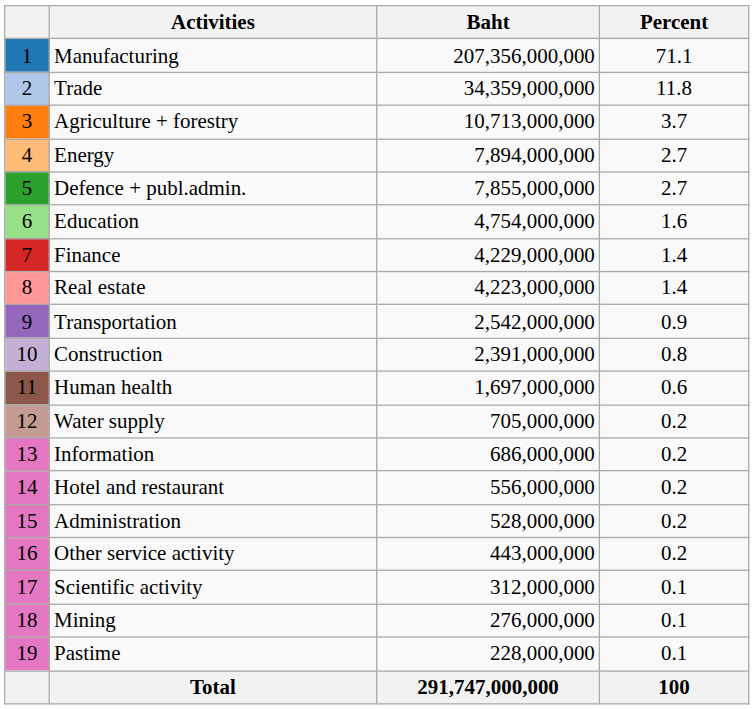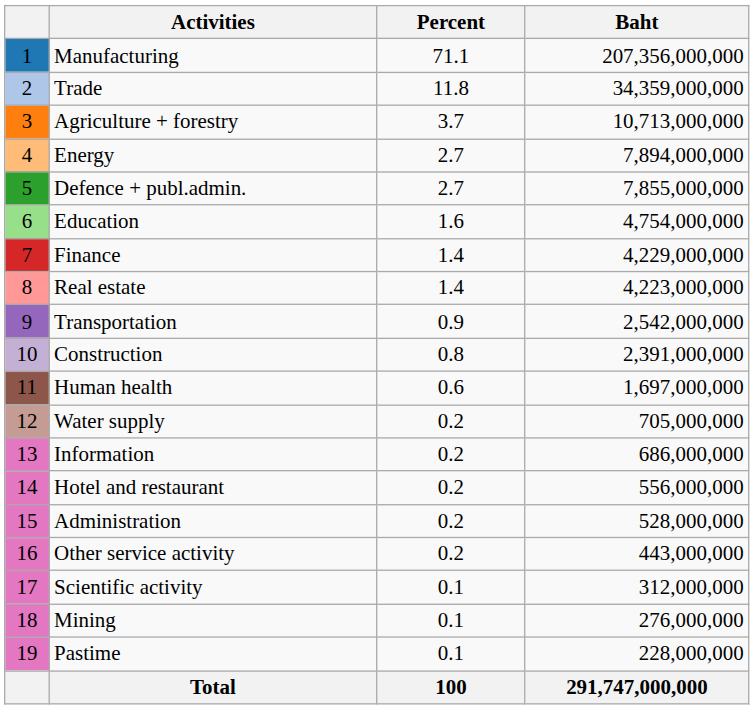columns swapped: (488, 22) <-> (674, 22)
